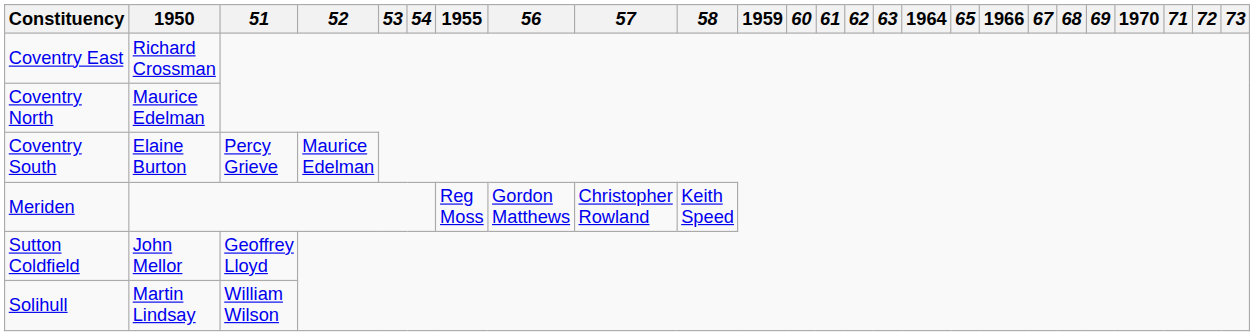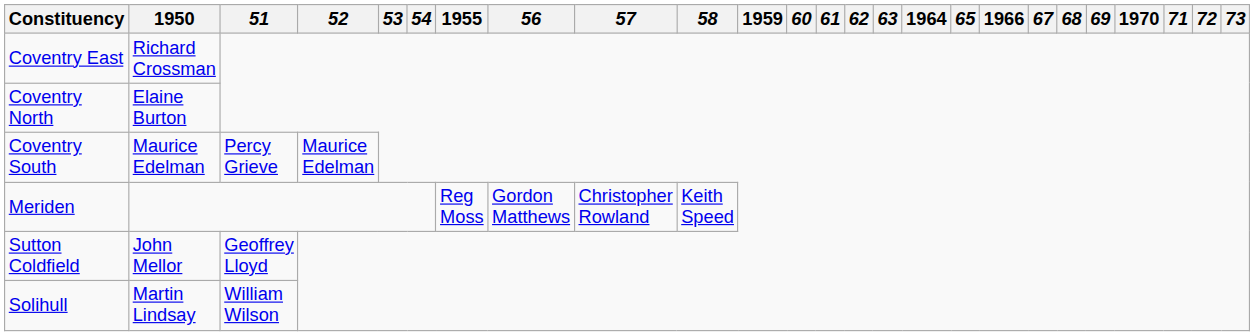(169, 107) Maurice Edelman -> (160, 107) Elaine Burton
(160, 157) Elaine Burton -> (169, 157) Maurice Edelman
